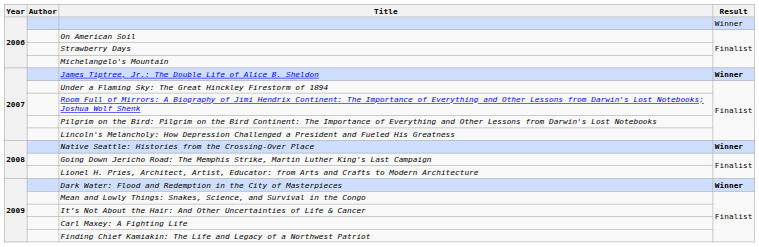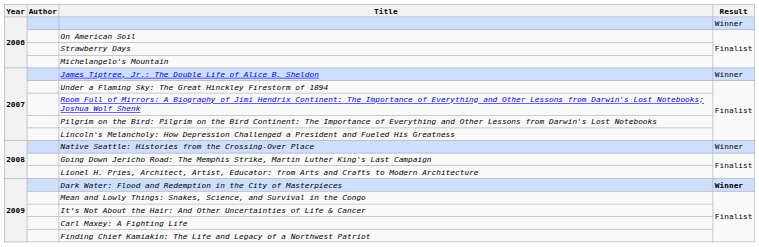(729, 74) bold -> (729, 74) normal
(729, 147) bold -> (729, 147) normal
